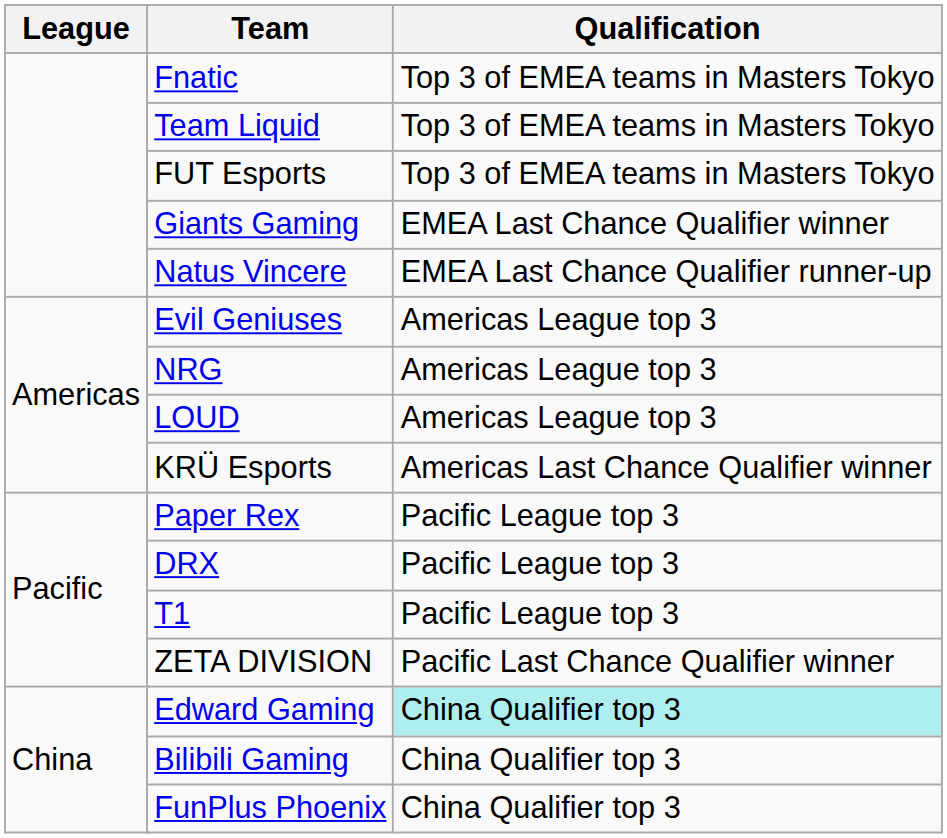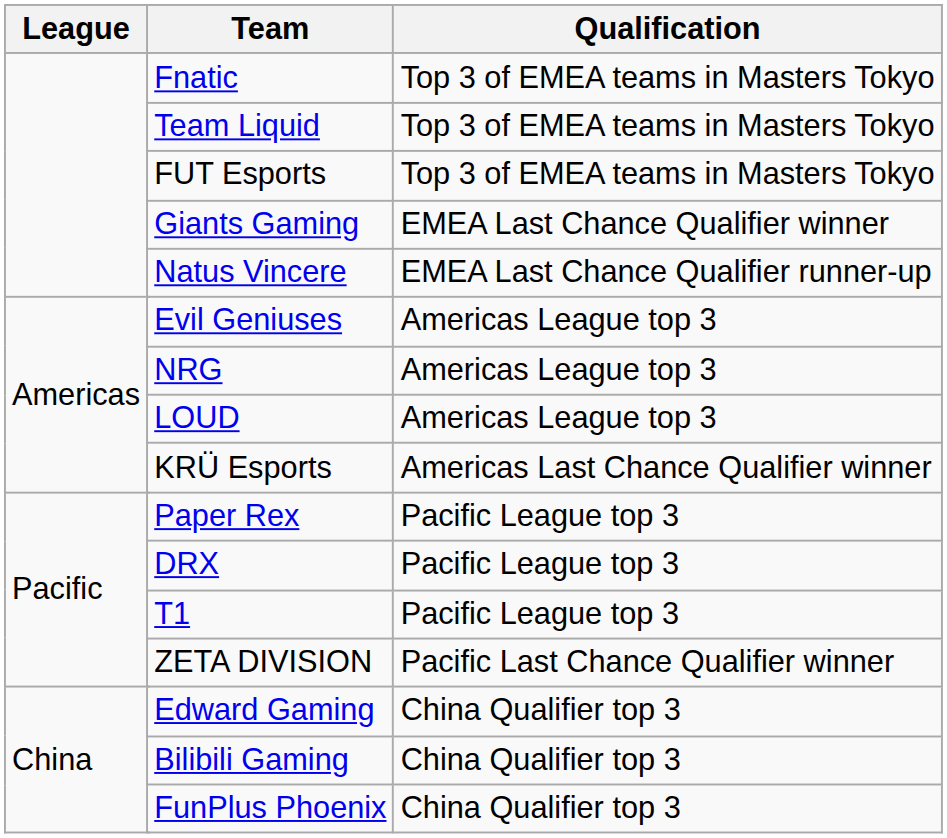(541, 710) paleturquoise background -> (541, 710) no background
